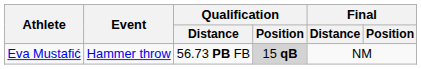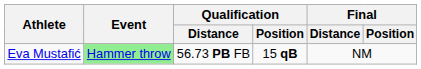(129, 54) no background -> (129, 54) lightgreen background
(280, 54) lightgrey background -> (280, 54) no background
